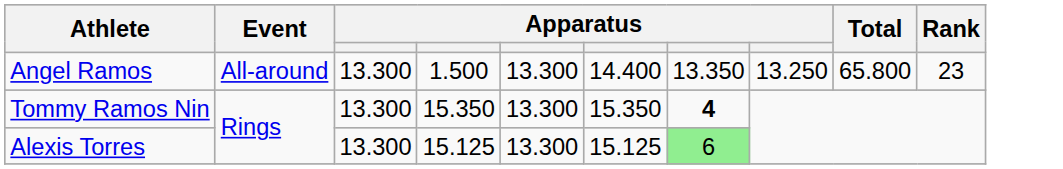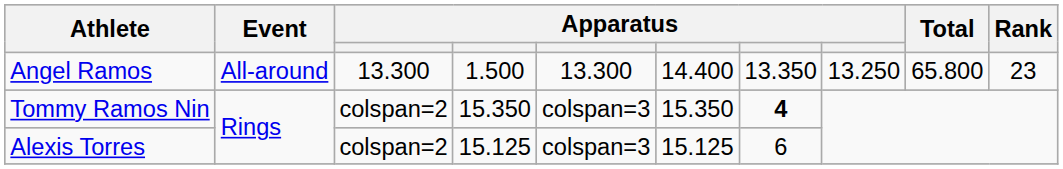(376, 109) 13.300 -> (394, 109) colspan=2
(542, 109) 13.300 -> (596, 109) colspan=3
(376, 146) 13.300 -> (394, 146) colspan=2
(542, 146) 13.300 -> (596, 146) colspan=3
(709, 146) lightgreen background -> (781, 146) no background
